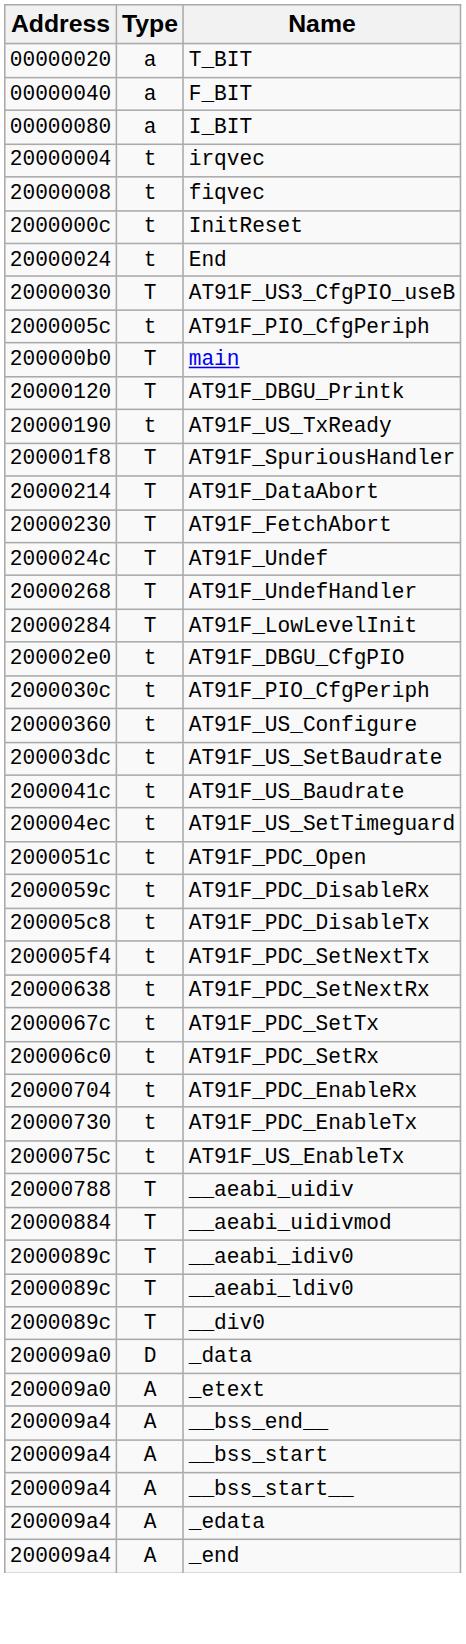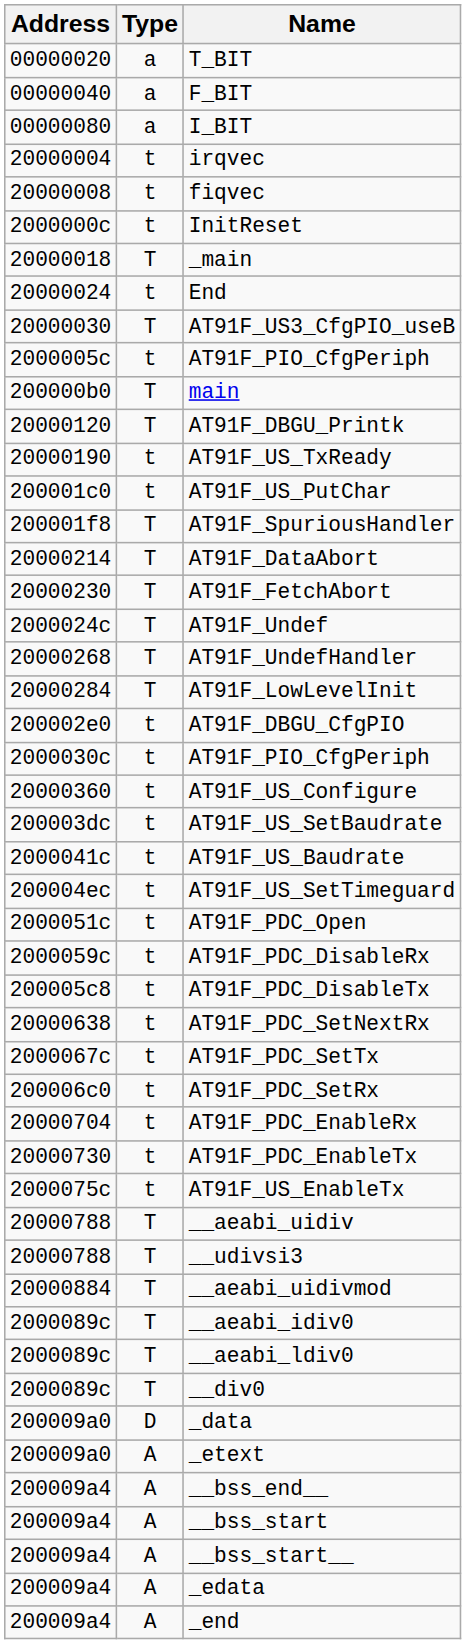+ row: (61, 260)
+ row: (61, 493)
- row: (61, 958)
+ row: (61, 1257)
